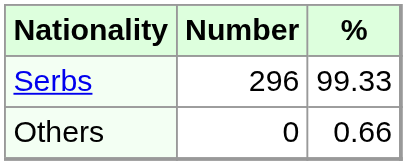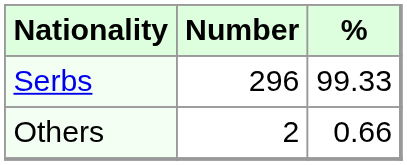(291, 132) 0 -> (291, 132) 2
